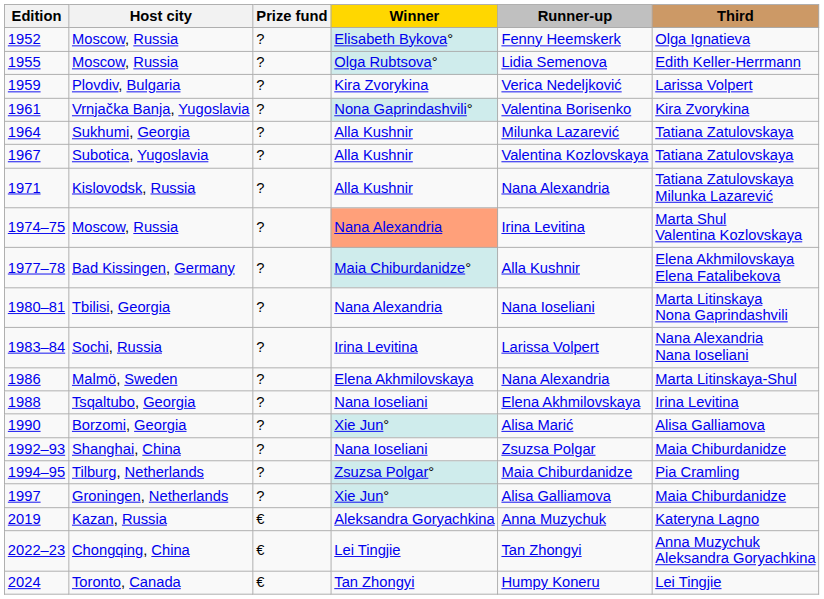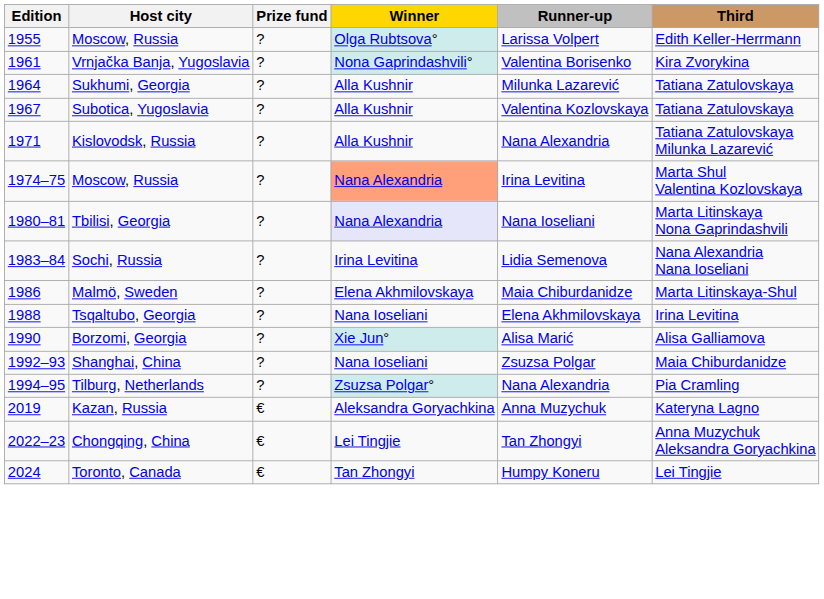- row: (24, 39)
(554, 62) Lidia Semenova -> (550, 39) Larissa Volpert
- row: (24, 86)
- row: (37, 267)
(388, 307) no background -> (388, 220) lavender background
(550, 347) Larissa Volpert -> (554, 260) Lidia Semenova
(555, 379) Nana Alexandria -> (567, 292) Maia Chiburdanidze
(567, 472) Maia Chiburdanidze -> (555, 385) Nana Alexandria
- row: (24, 495)
